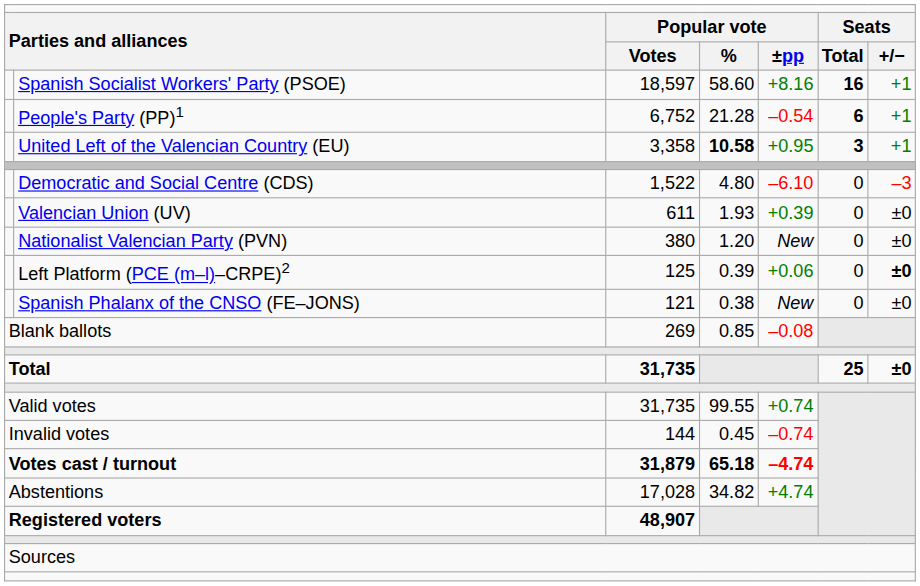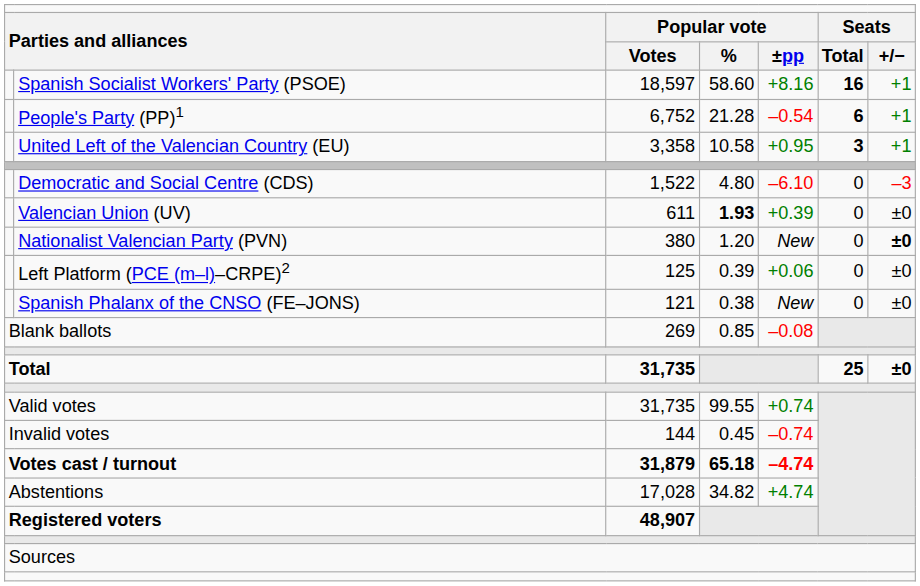(732, 146) bold -> (732, 146) normal
(737, 212) normal -> (737, 212) bold
(902, 241) normal -> (902, 241) bold
(902, 272) bold -> (902, 272) normal
